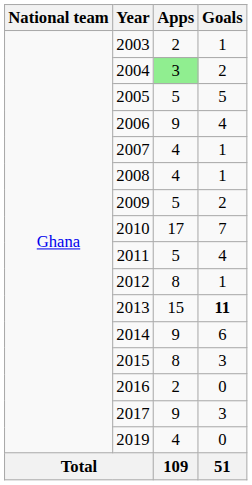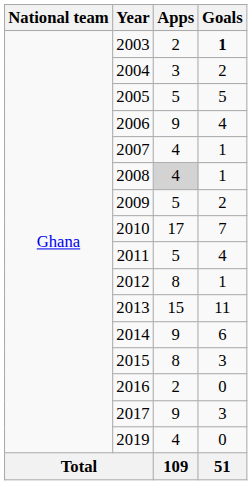(222, 44) normal -> (222, 44) bold
(176, 70) lightgreen background -> (176, 70) no background
(176, 176) no background -> (176, 176) lightgrey background
(222, 307) bold -> (222, 307) normal
